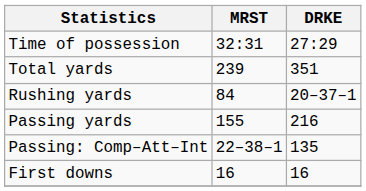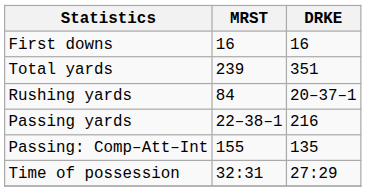rows swapped: (61, 173) <-> (94, 44)
(230, 122) 155 -> (249, 122) 22–38–1
(249, 148) 22–38–1 -> (230, 148) 155
